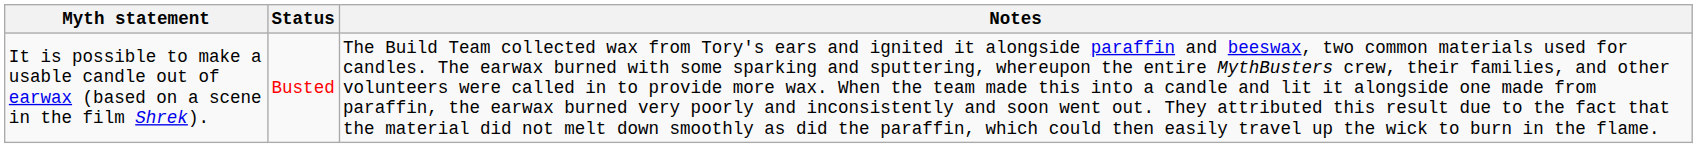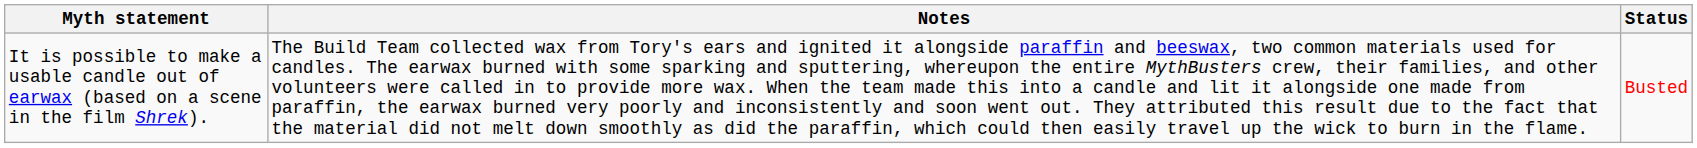columns swapped: (303, 19) <-> (1016, 19)
